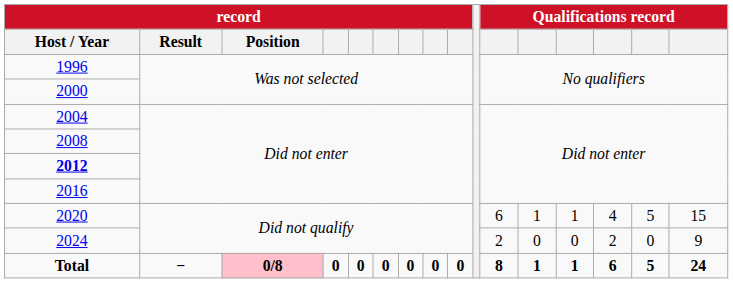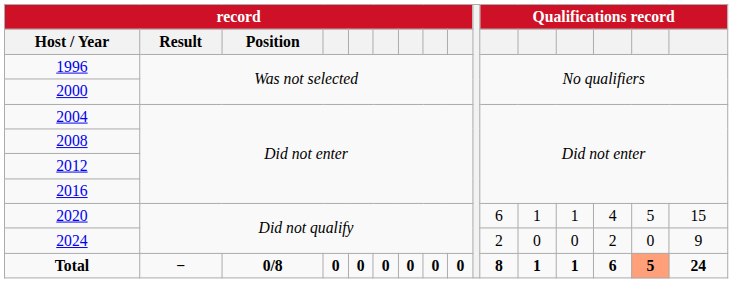(72, 166) bold -> (72, 166) normal
(273, 265) pink background -> (273, 265) no background
(650, 265) no background -> (650, 265) lightsalmon background
